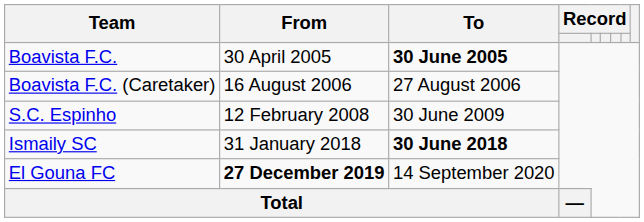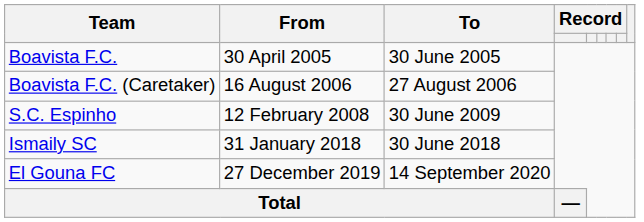(450, 56) bold -> (445, 56) normal
(450, 144) bold -> (445, 144) normal
(304, 173) bold -> (302, 173) normal
